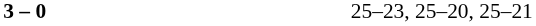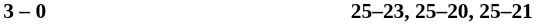(442, 10) normal -> (442, 10) bold
